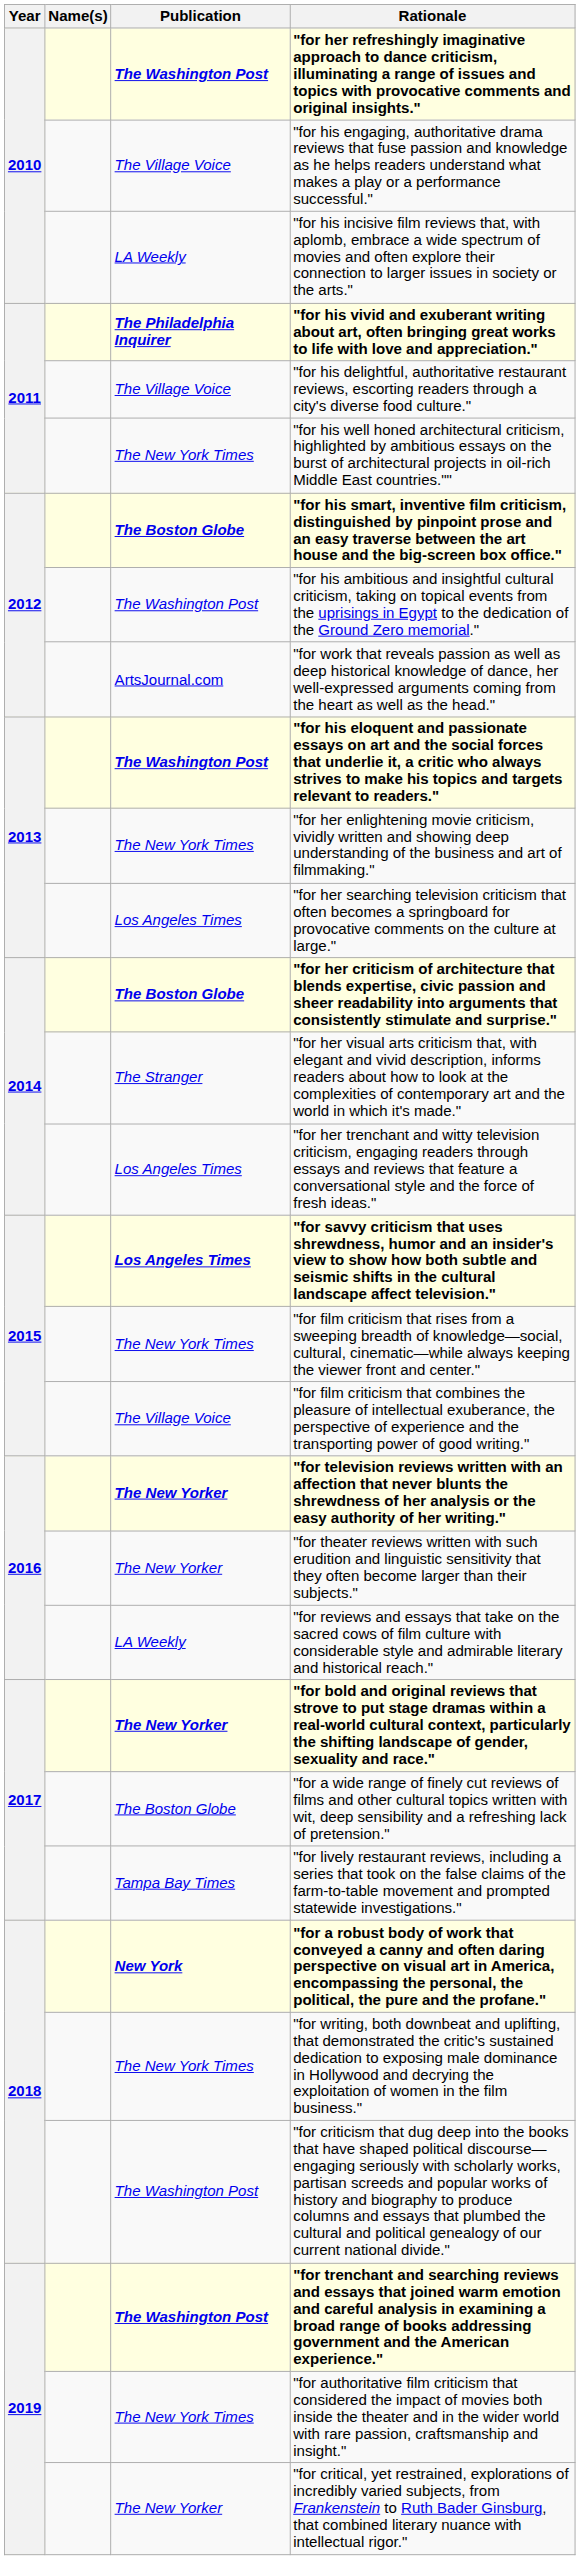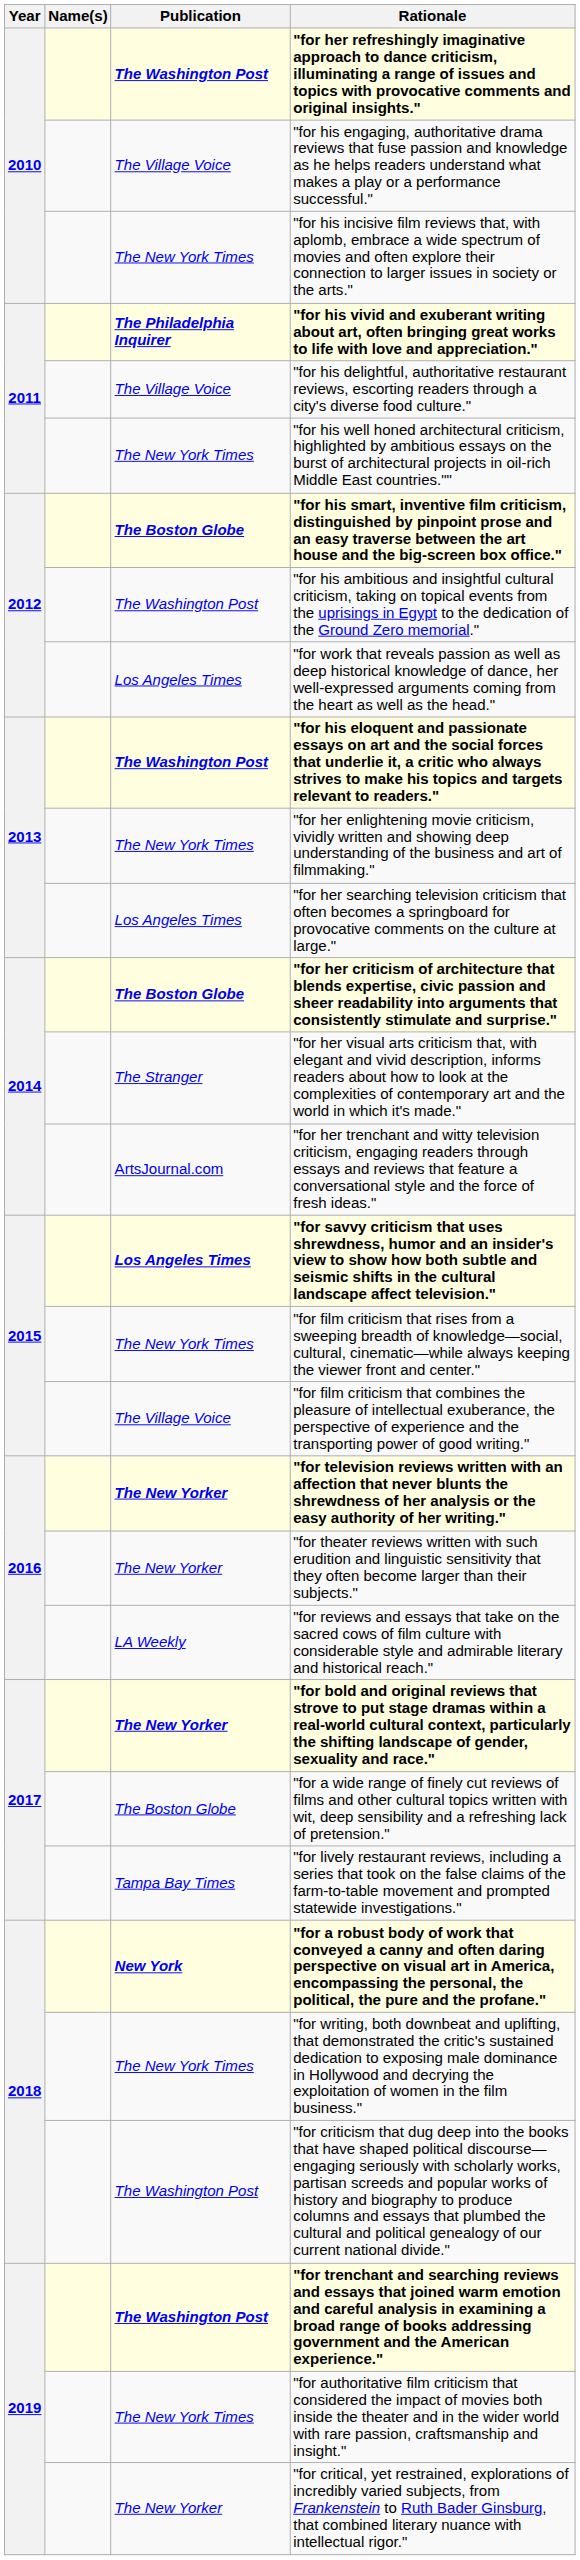(150, 257) LA Weekly -> (184, 257) The New York Times
(169, 679) ArtsJournal.com -> (178, 679) Los Angeles Times
(178, 1169) Los Angeles Times -> (169, 1169) ArtsJournal.com
